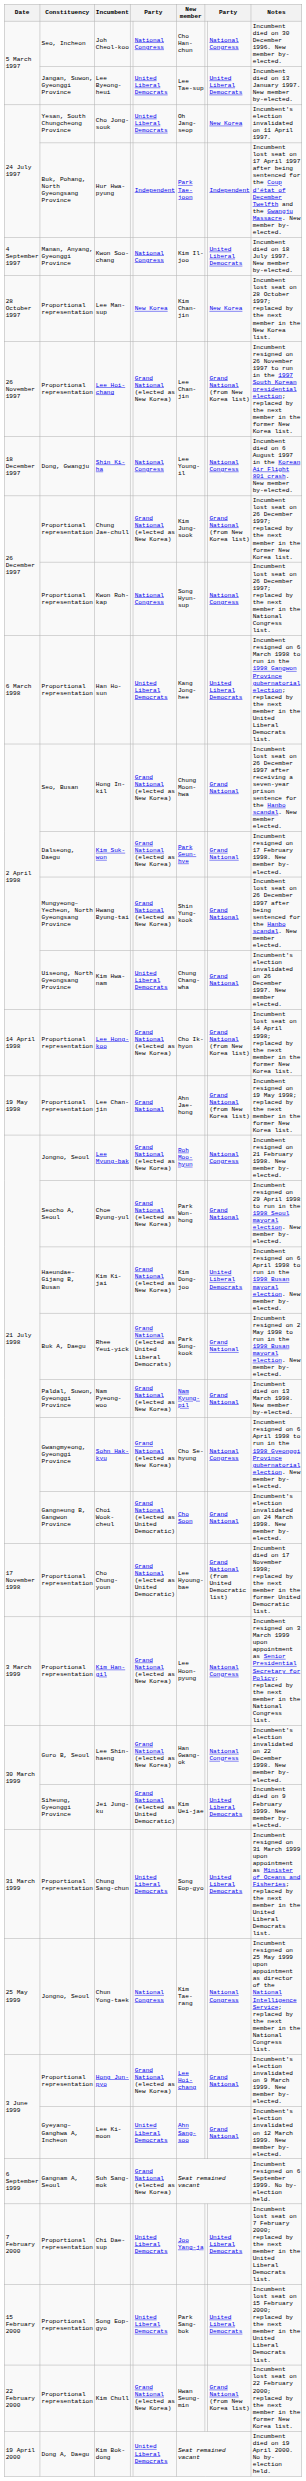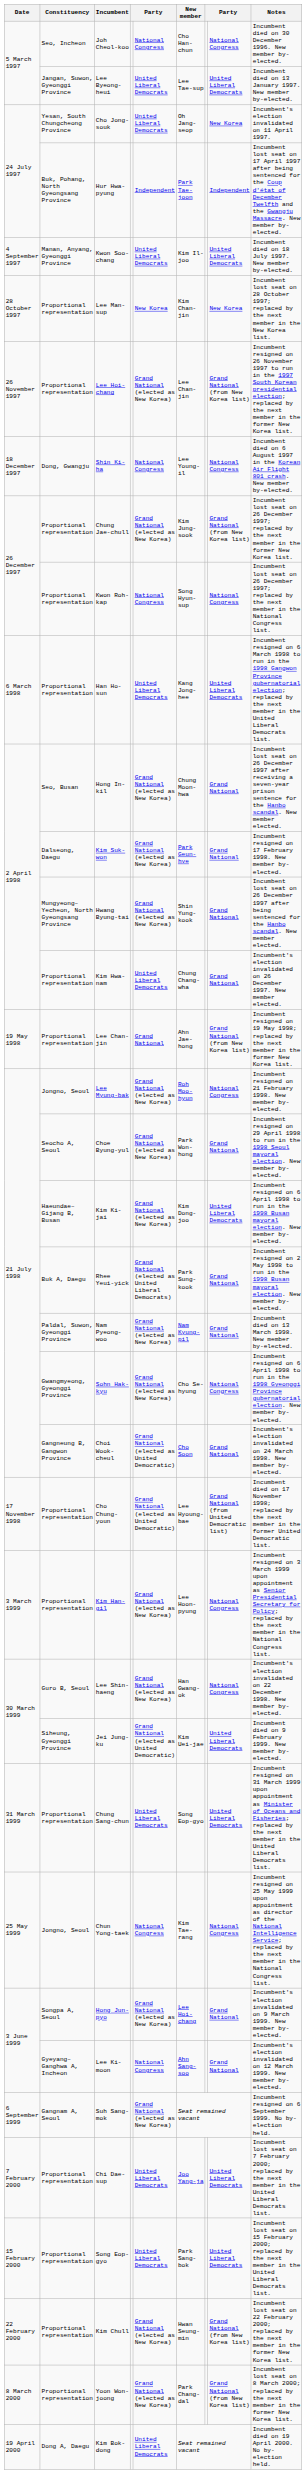(149, 256) National Congress -> (151, 256) United Liberal Democrats
(67, 980) Uiseong, North Gyeongsang Province -> (67, 980) Proportional representation
- row: (112, 1043)
(67, 2080) Proportional representation -> (58, 2014) Songpa A, Seoul
(151, 2133) United Liberal Democrats -> (149, 2066) National Congress
+ row: (112, 2395)
